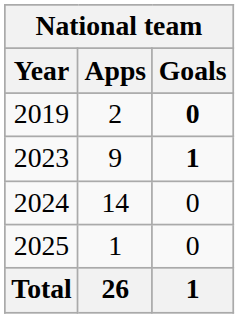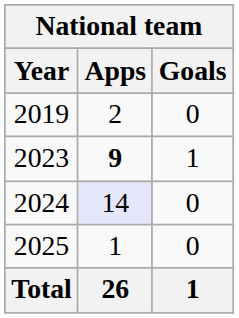(193, 114) bold -> (193, 114) normal
(115, 158) normal -> (115, 158) bold
(193, 158) bold -> (193, 158) normal
(115, 202) no background -> (115, 202) lavender background
